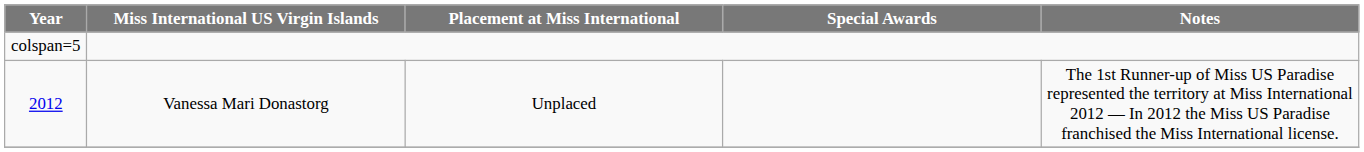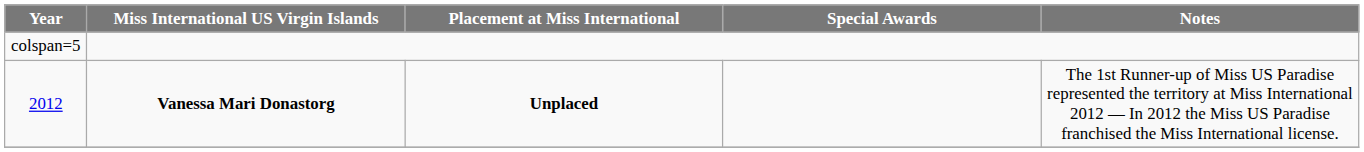(246, 103) normal -> (246, 103) bold
(564, 103) normal -> (564, 103) bold
